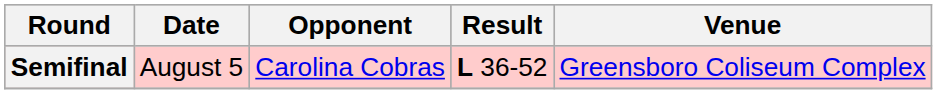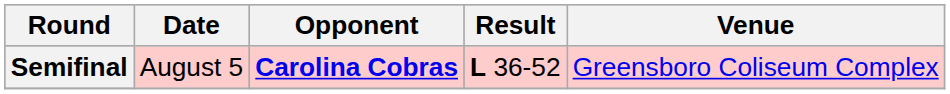(350, 66) normal -> (357, 66) bold
